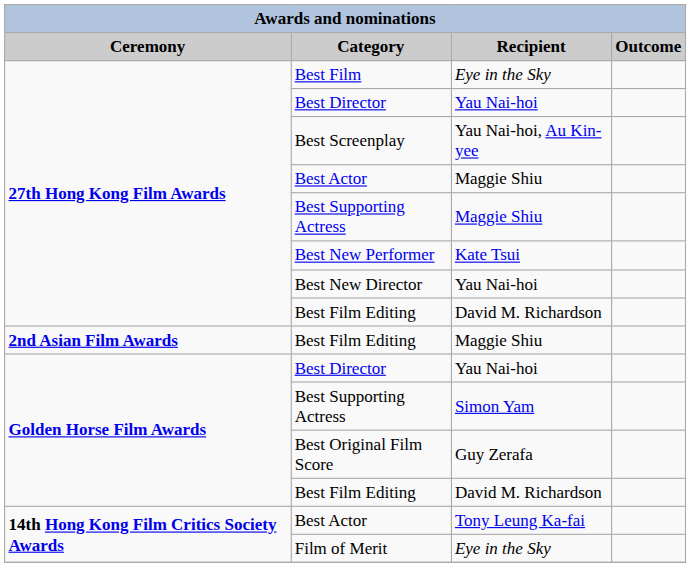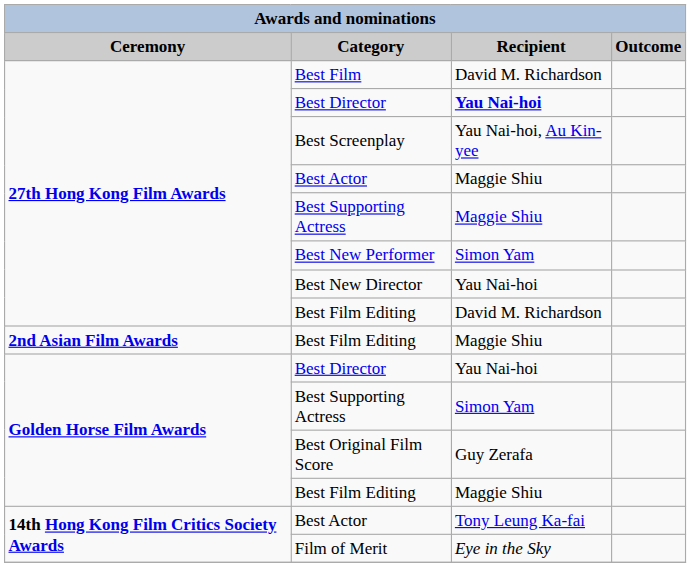(503, 74) Eye in the Sky -> (528, 74) David M. Richardson
(496, 102) normal -> (498, 102) bold
(487, 255) Kate Tsui -> (495, 255) Simon Yam
(528, 492) David M. Richardson -> (499, 492) Maggie Shiu
